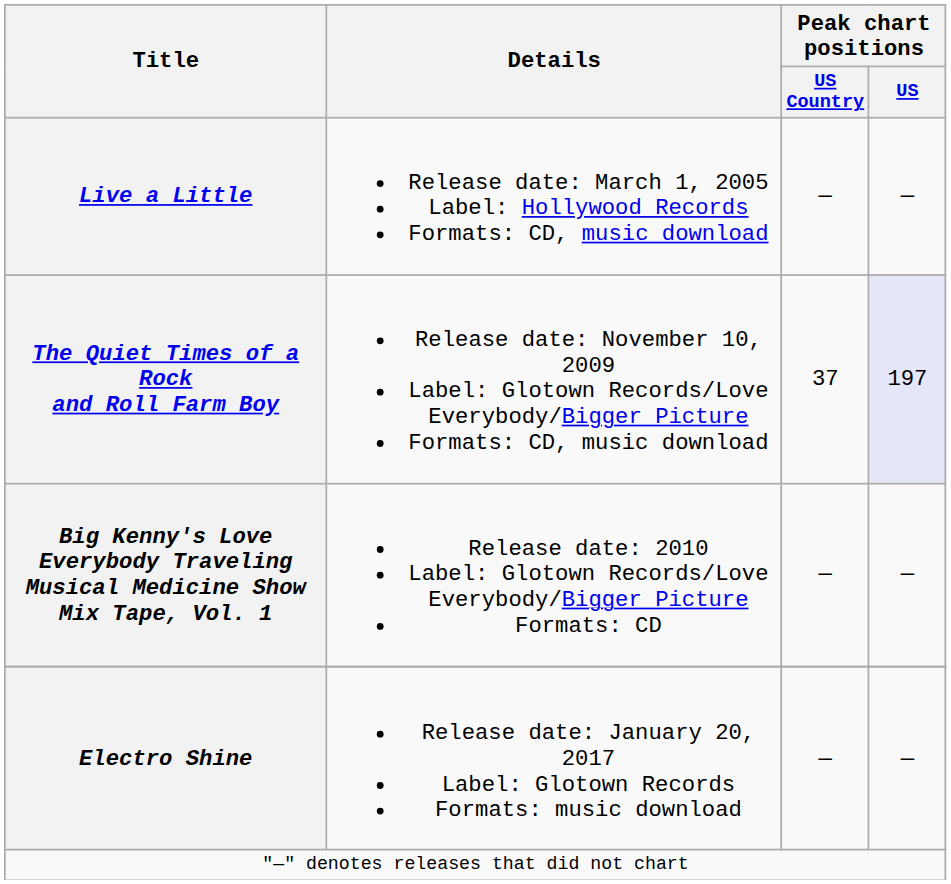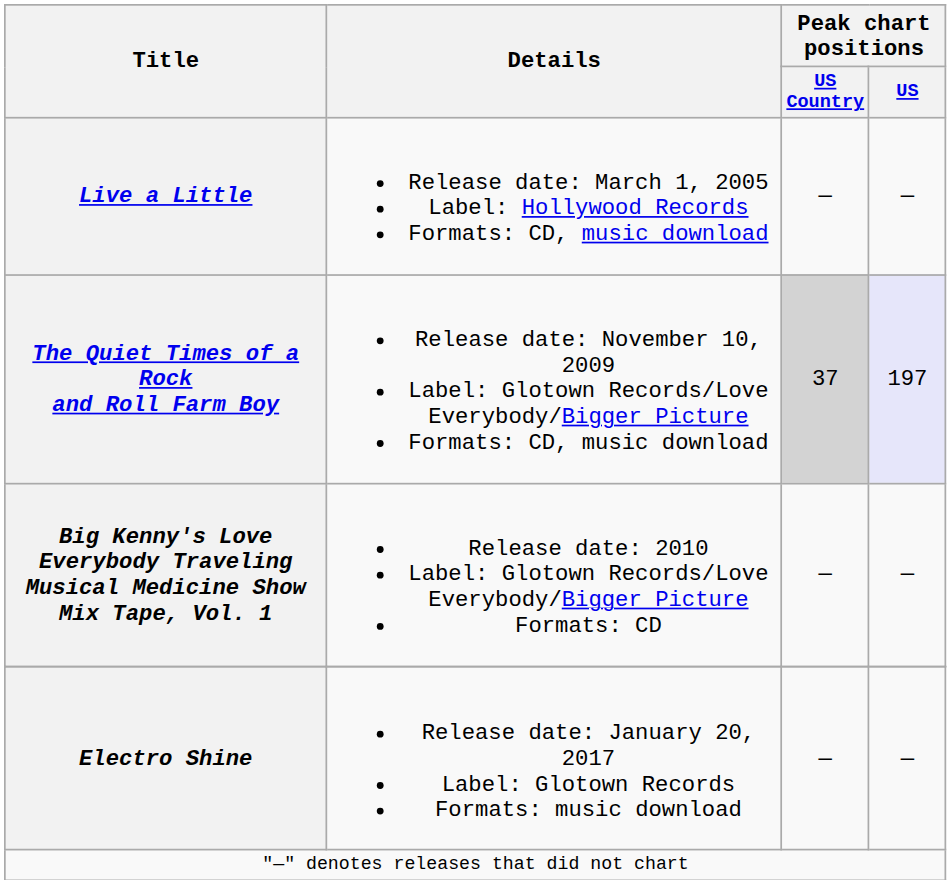(825, 379) no background -> (825, 379) lightgrey background
